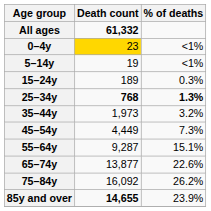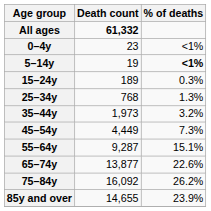(133, 47) gold background -> (133, 47) no background
(192, 64) normal -> (192, 64) bold
(130, 97) bold -> (130, 97) normal
(191, 97) bold -> (191, 97) normal
(122, 198) bold -> (122, 198) normal
